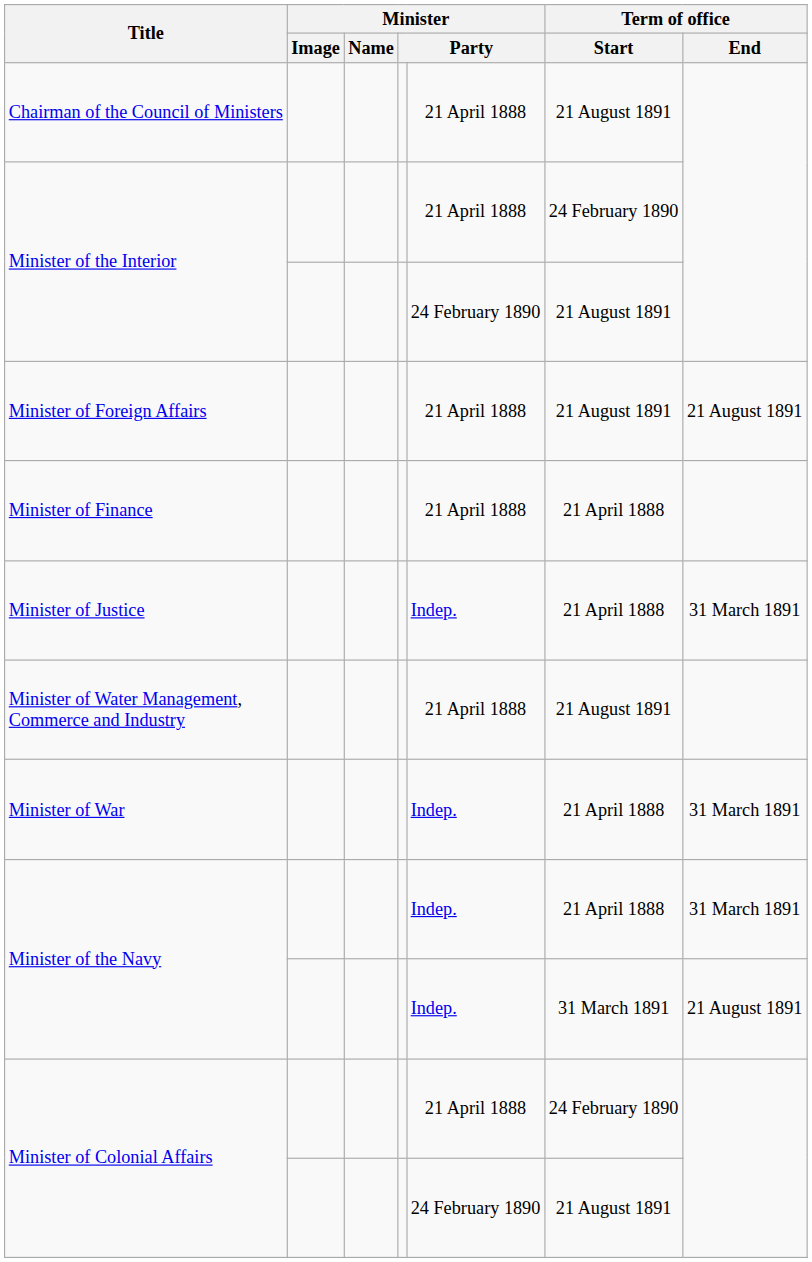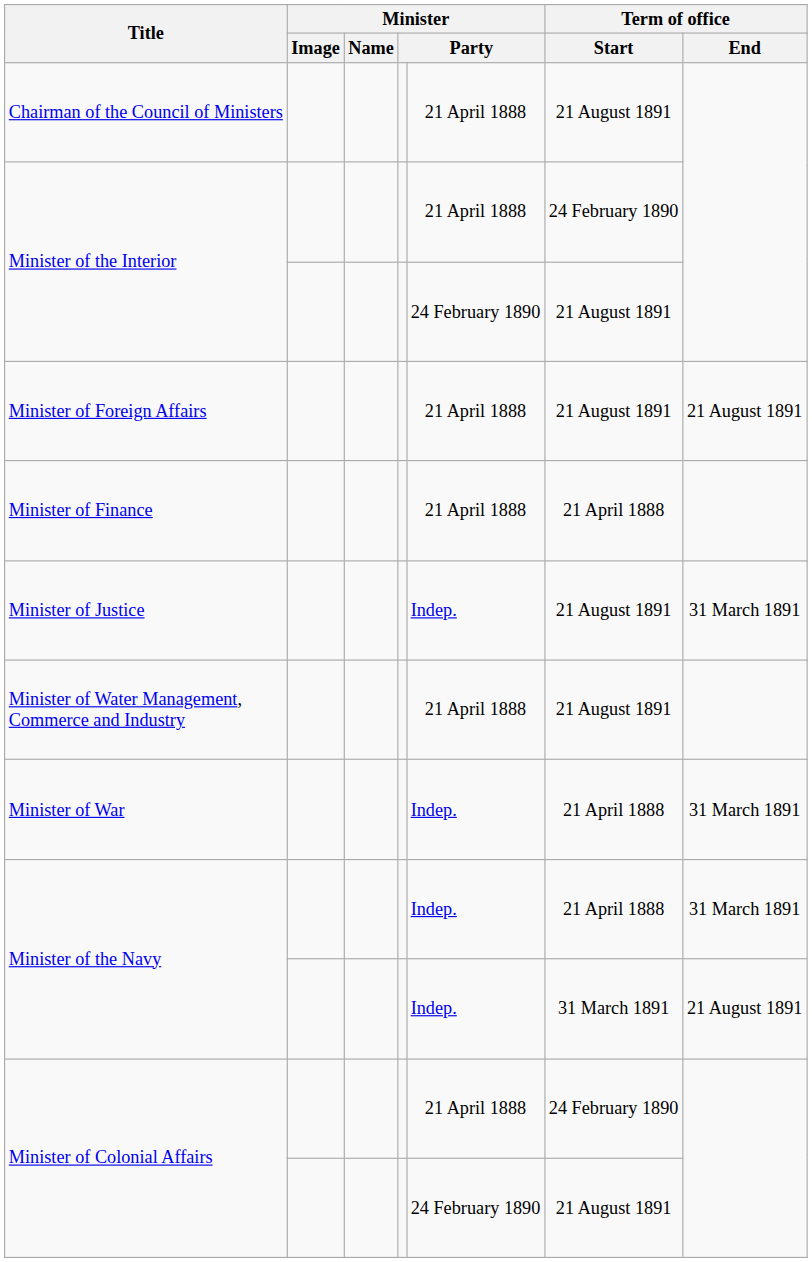(614, 610) 21 April 1888 -> (614, 610) 21 August 1891
